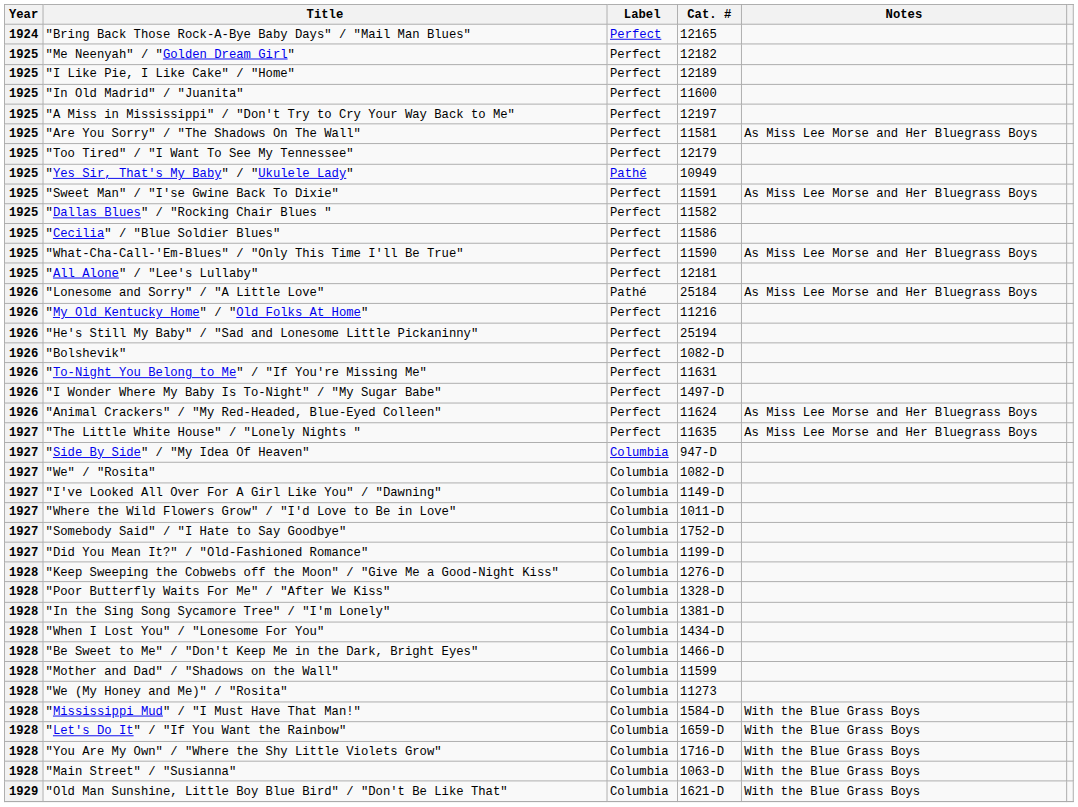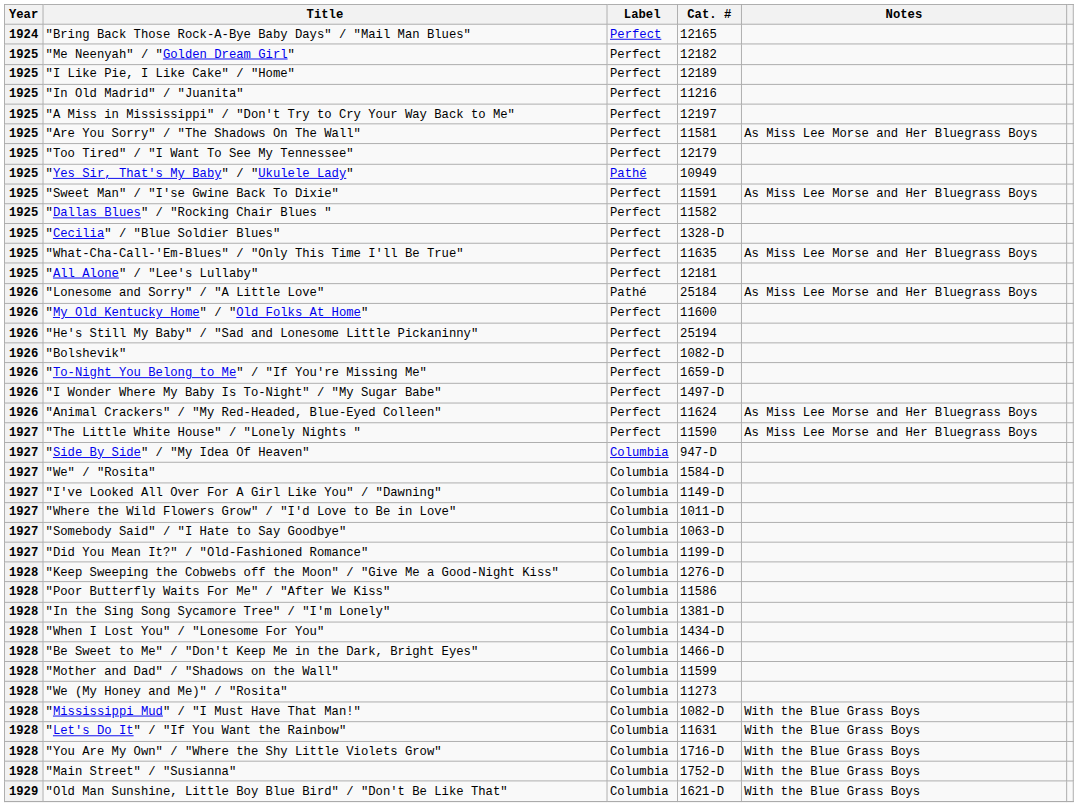(698, 94) 11600 -> (698, 94) 11216
(698, 234) 11586 -> (702, 234) 1328-D
(698, 253) 11590 -> (698, 253) 11635
(698, 313) 11216 -> (698, 313) 11600
(698, 373) 11631 -> (702, 373) 1659-D
(698, 433) 11635 -> (698, 433) 11590
(702, 473) 1082-D -> (702, 473) 1584-D
(702, 532) 1752-D -> (702, 532) 1063-D
(702, 592) 1328-D -> (698, 592) 11586
(702, 711) 1584-D -> (702, 711) 1082-D
(702, 731) 1659-D -> (698, 731) 11631
(702, 771) 1063-D -> (702, 771) 1752-D
